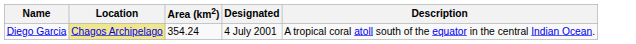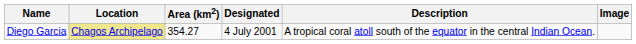+ column: (615, 13)
(183, 31) 354.24 -> (183, 31) 354.27
